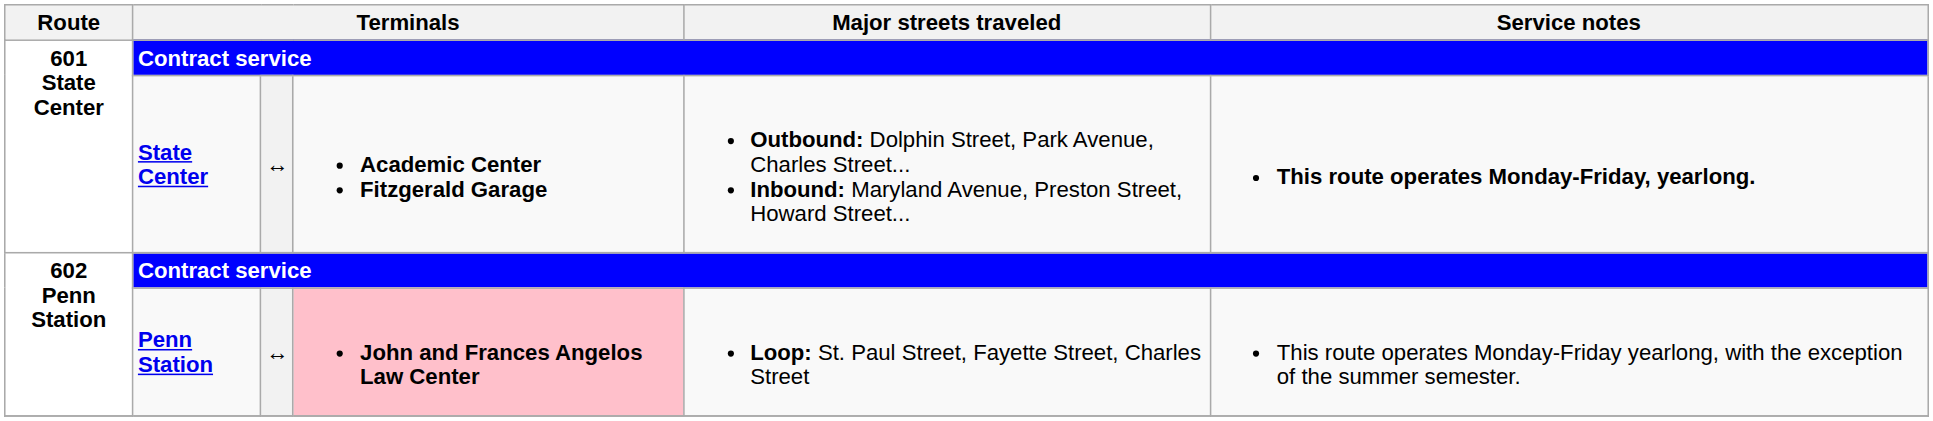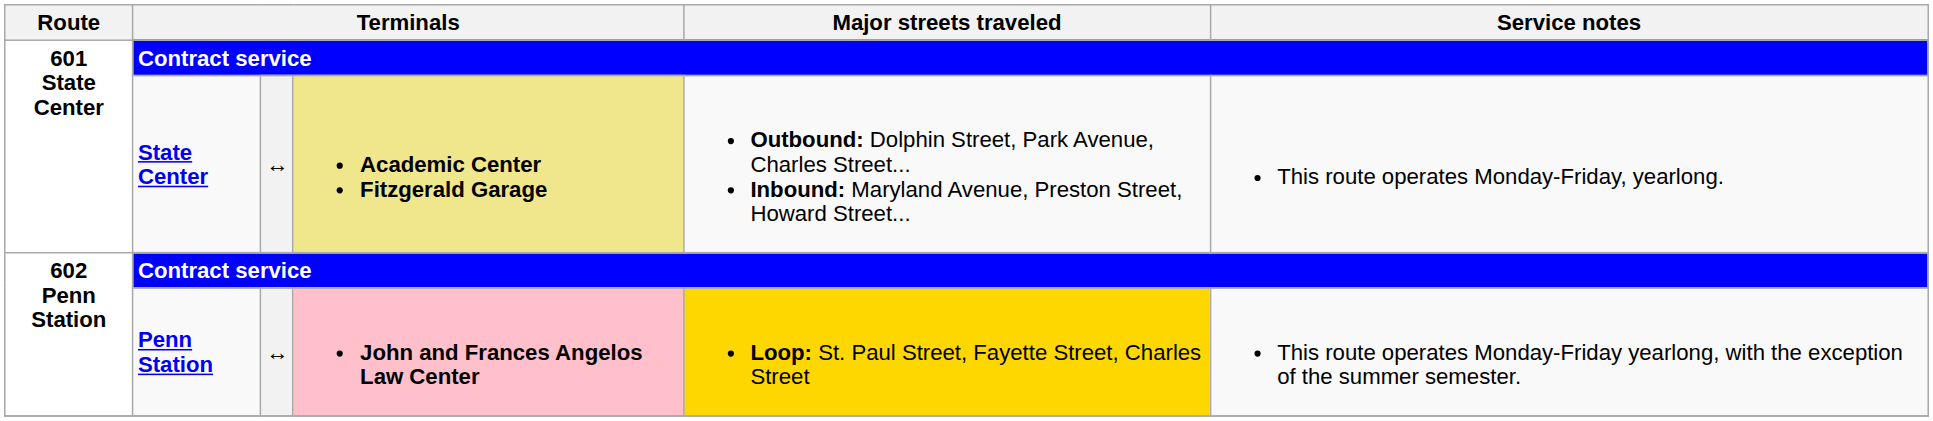(488, 177) no background -> (488, 177) khaki background
(1569, 177) bold -> (1569, 177) normal
(947, 365) no background -> (947, 365) gold background
